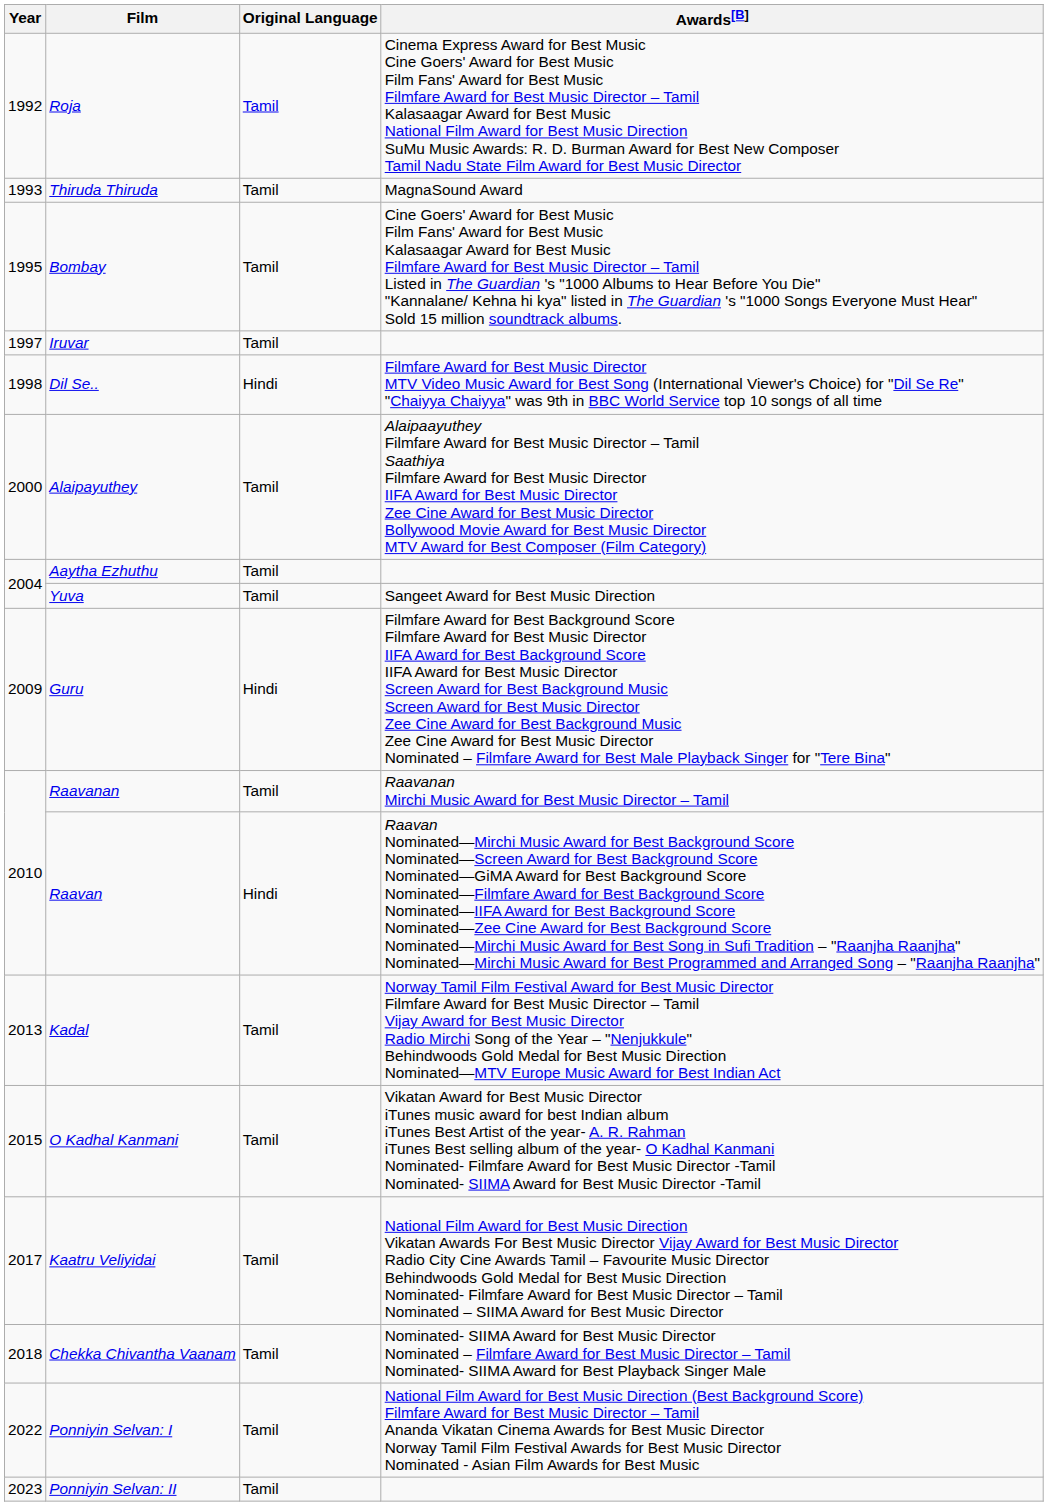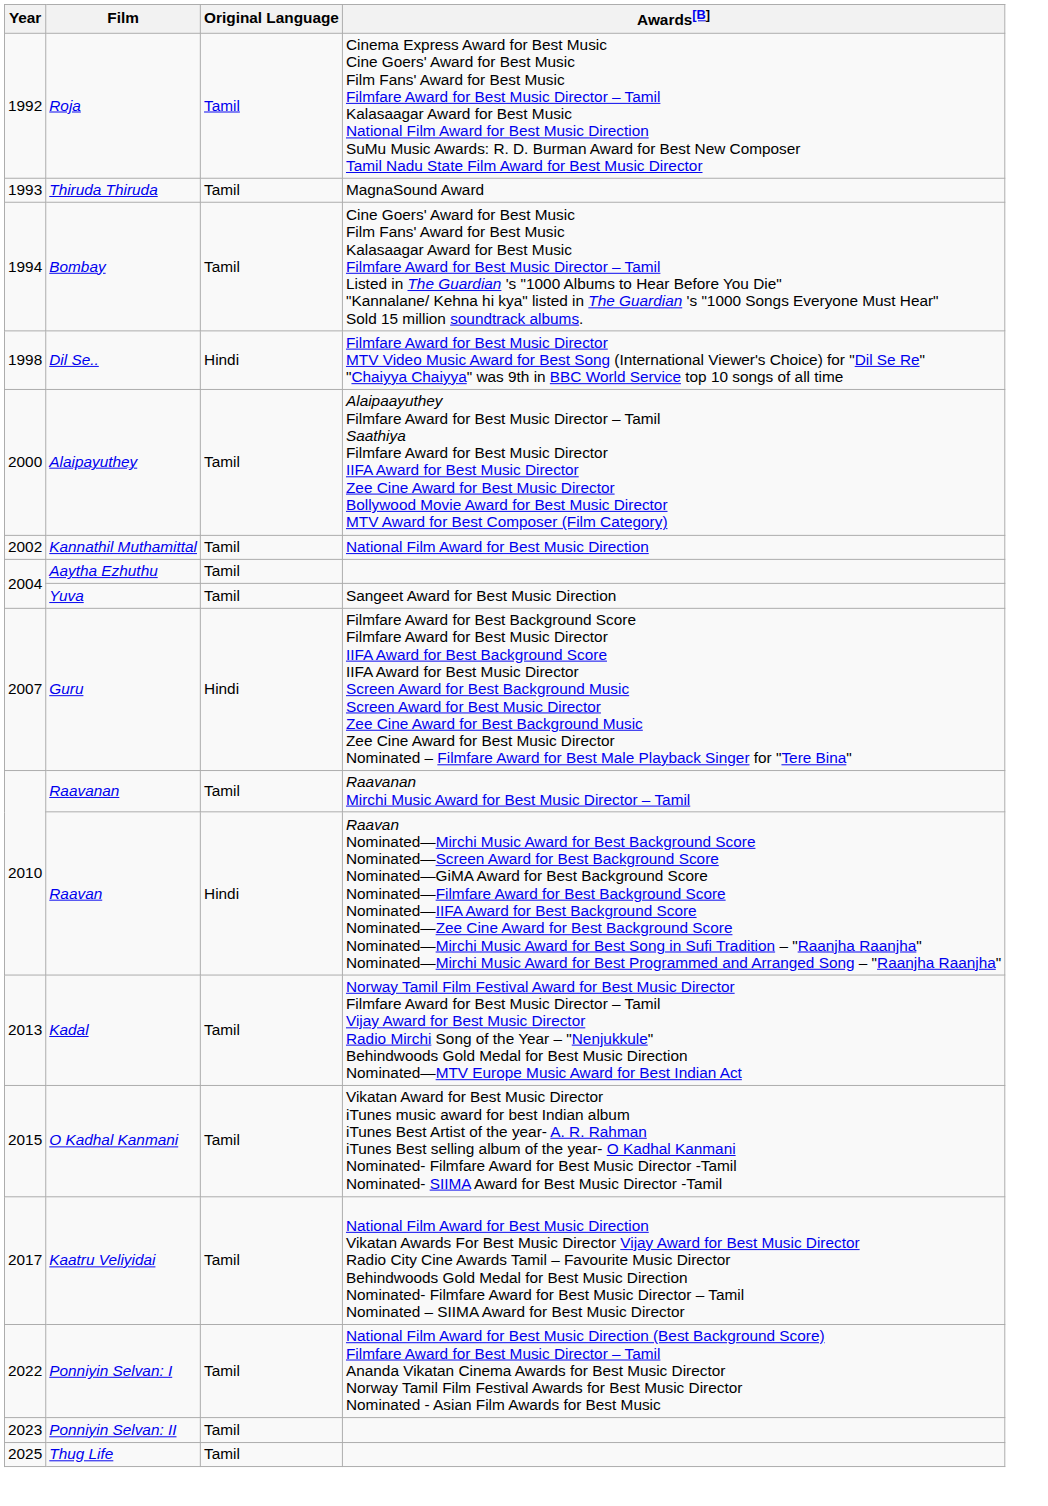(25, 266) 1995 -> (25, 266) 1994
- row: (69, 342)
+ row: (123, 547)
(25, 689) 2009 -> (25, 689) 2007
- row: (142, 1353)
+ row: (81, 1454)
